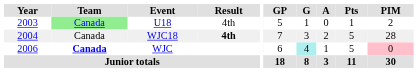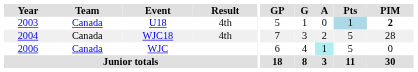(89, 23) lightgreen background -> (87, 23) no background
(352, 23) no background -> (350, 23) lightblue background
(391, 23) normal -> (390, 23) bold
(229, 36) bold -> (225, 36) normal
(89, 48) bold -> (87, 48) normal
(307, 48) paleturquoise background -> (305, 48) no background
(326, 48) no background -> (324, 48) paleturquoise background
(391, 48) pink background -> (390, 48) no background
